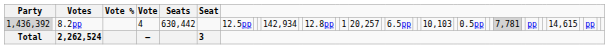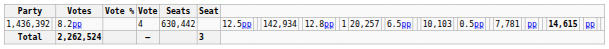(28, 24) lightgrey background -> (28, 24) no background
(507, 24) lightgrey background -> (507, 24) no background
(563, 24) normal -> (563, 24) bold
